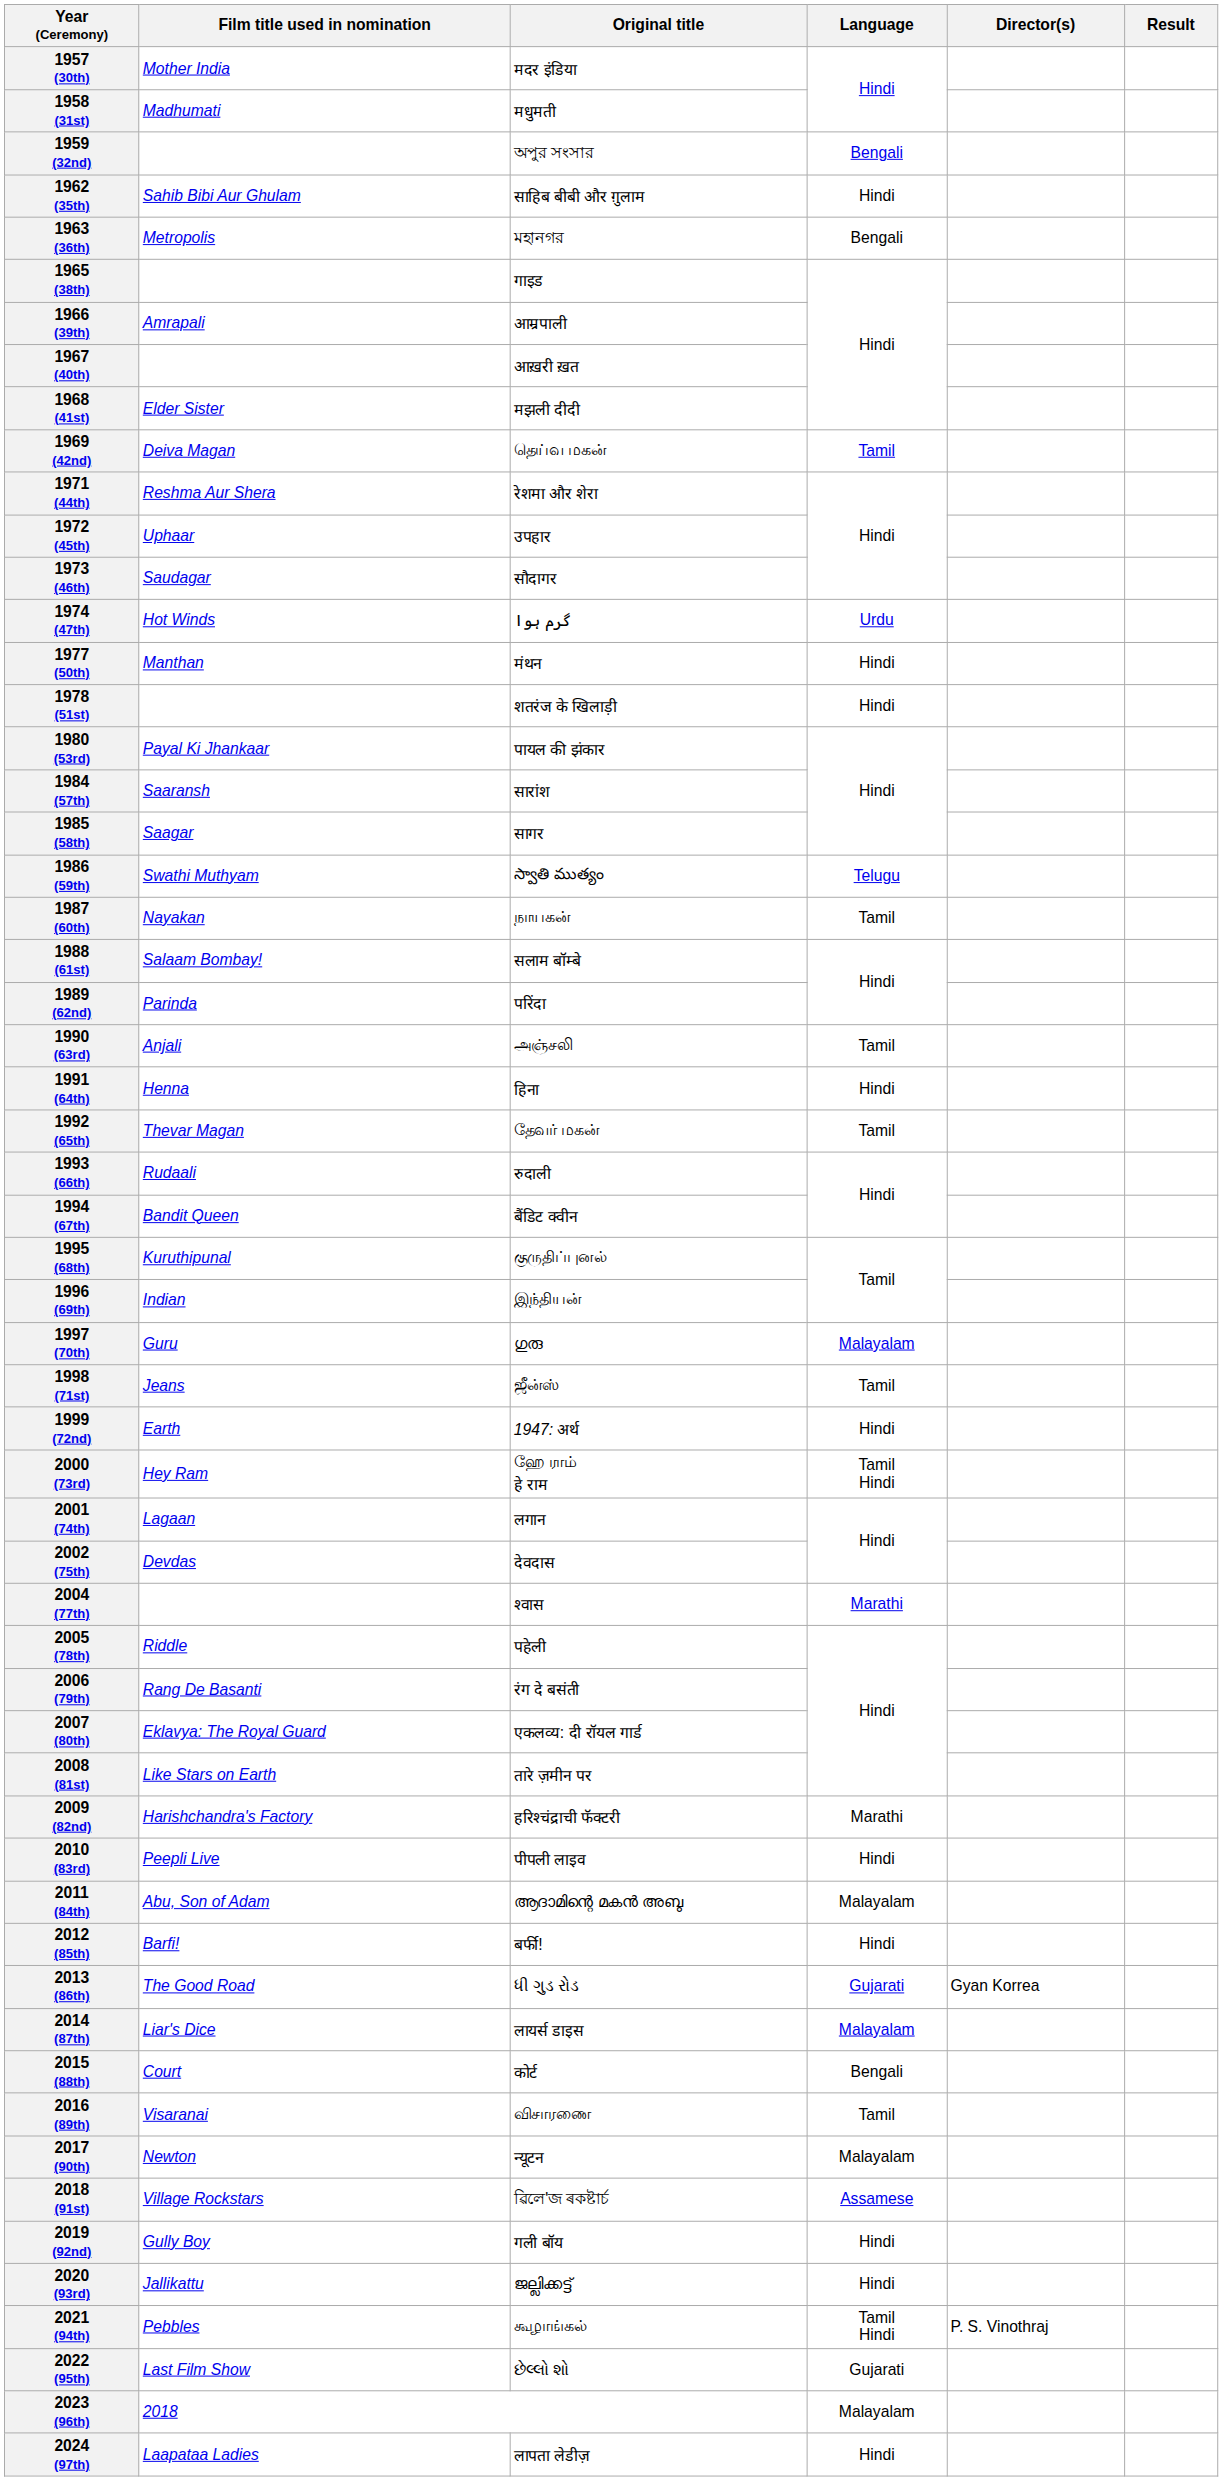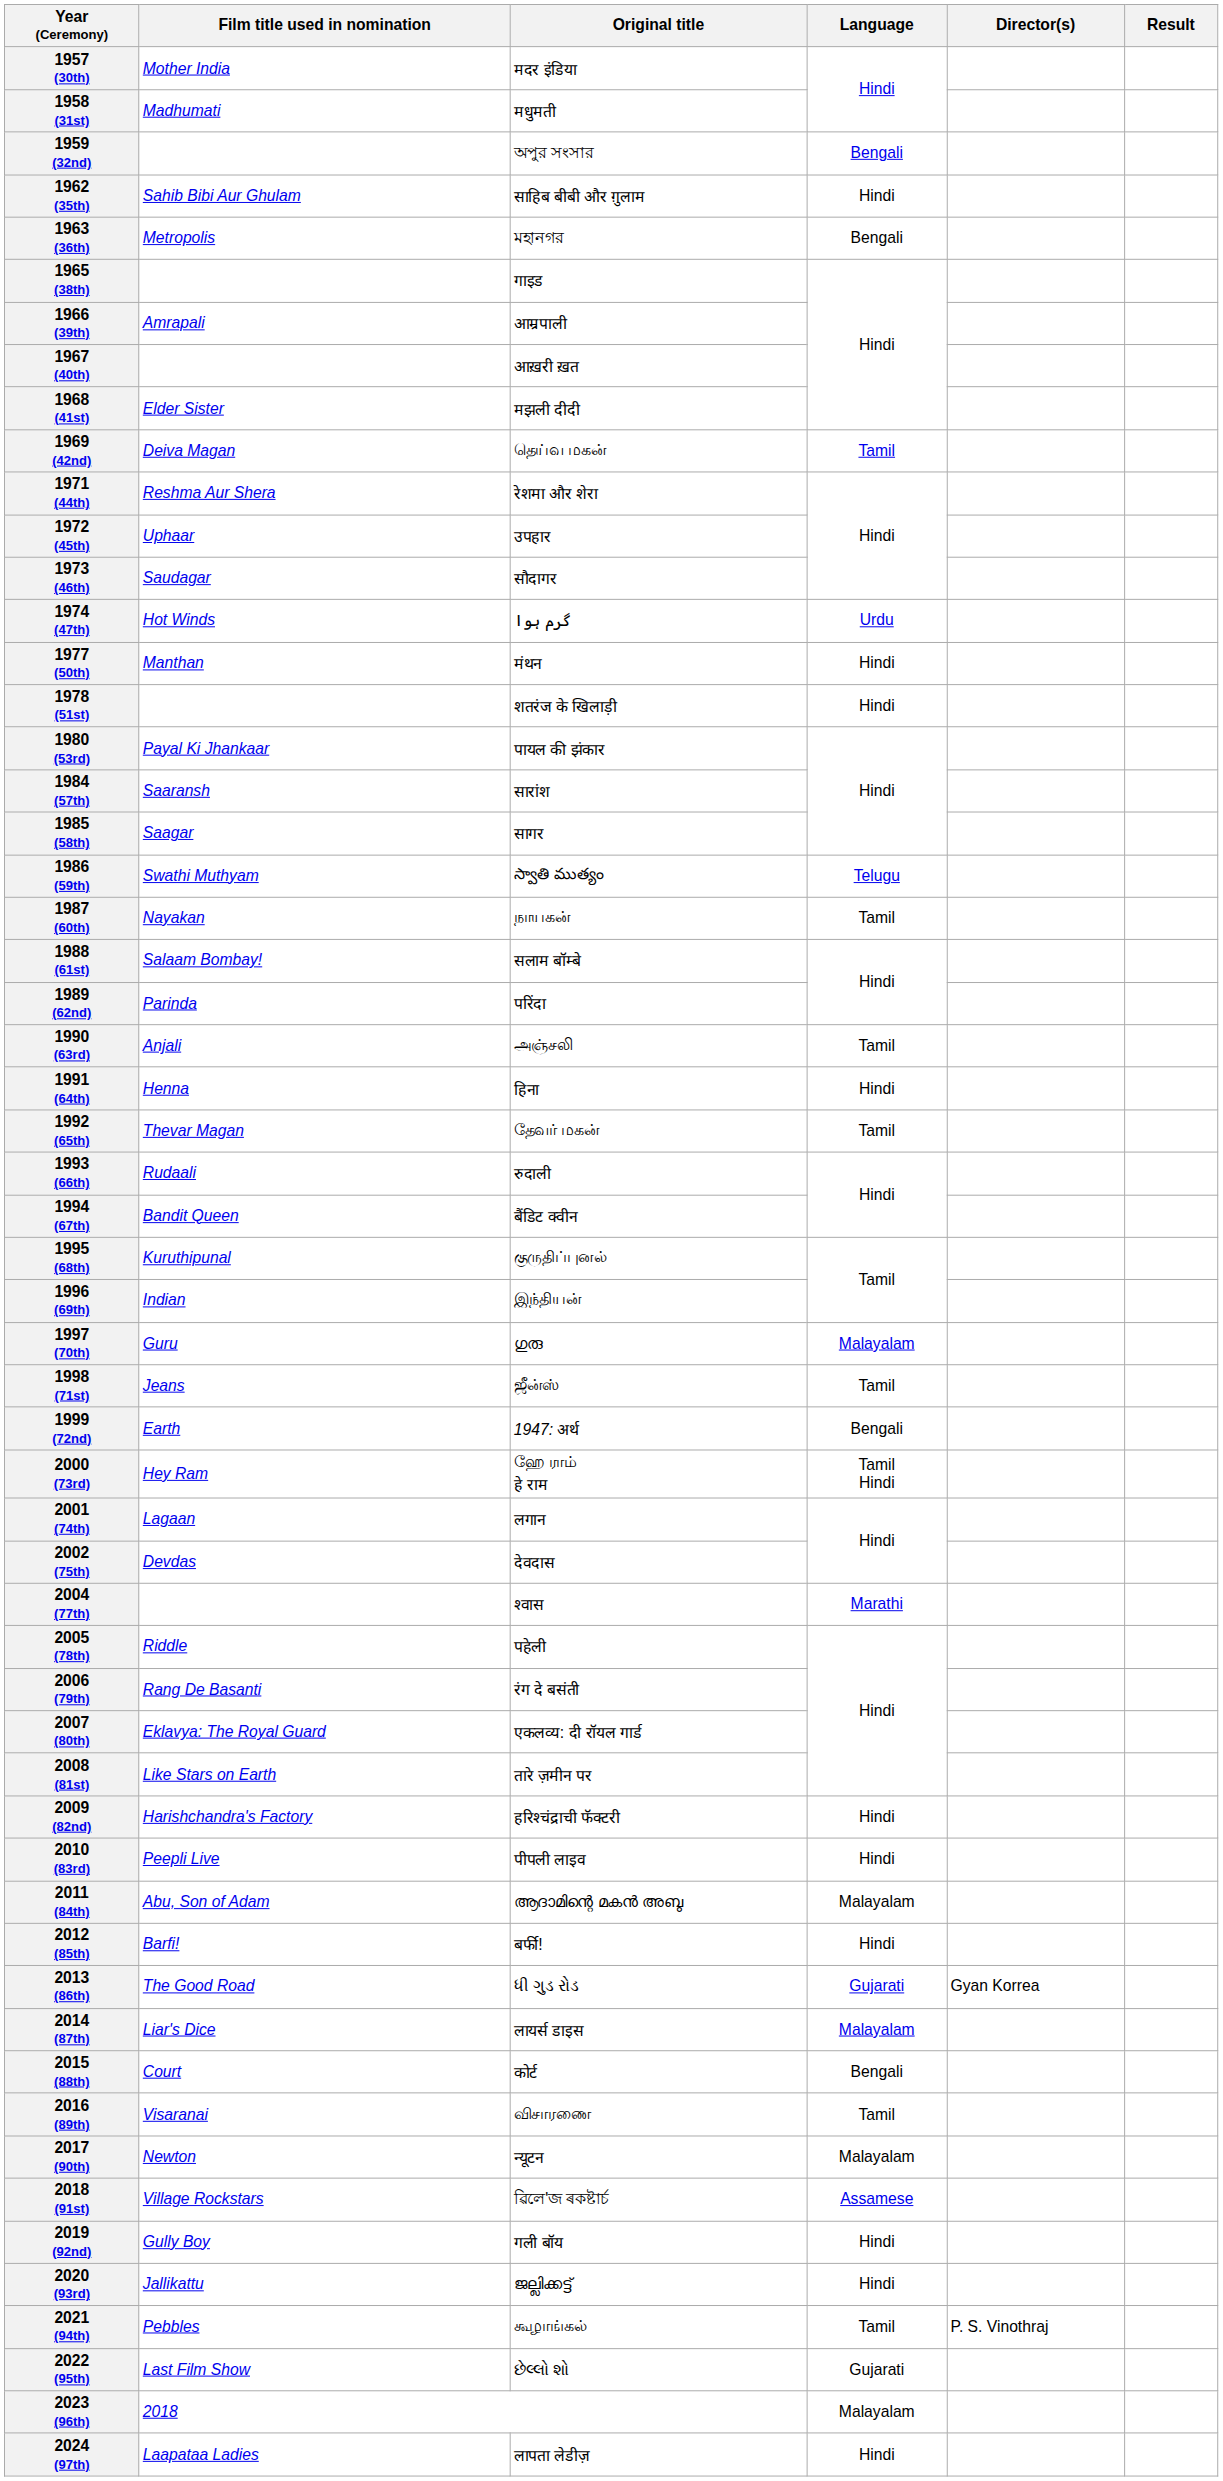(877, 1428) Hindi -> (877, 1428) Bengali
(877, 1816) Marathi -> (877, 1816) Hindi
(877, 2327) Tamil Hindi -> (877, 2327) Tamil
